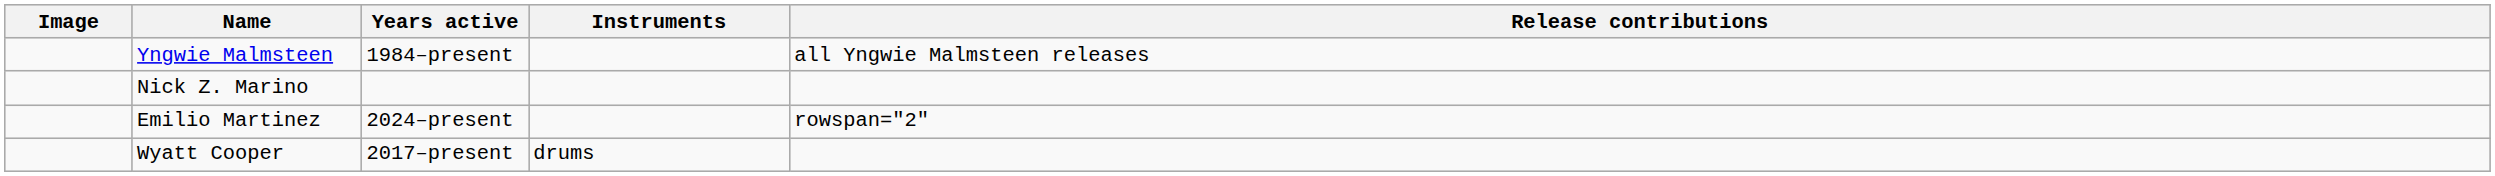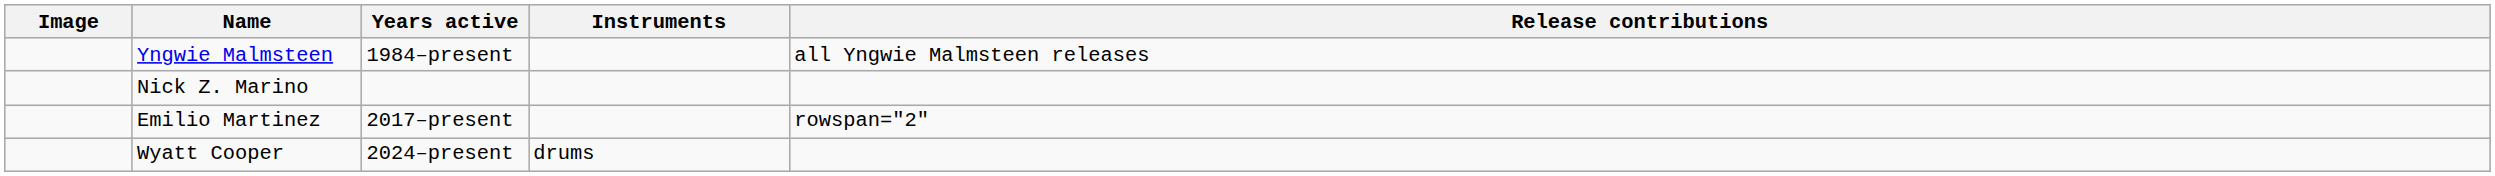(440, 121) 2024–present -> (440, 121) 2017–present
(440, 154) 2017–present -> (440, 154) 2024–present
